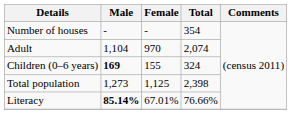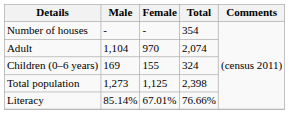(112, 65) bold -> (112, 65) normal
(121, 100) bold -> (120, 100) normal
